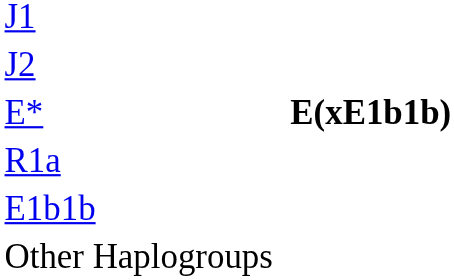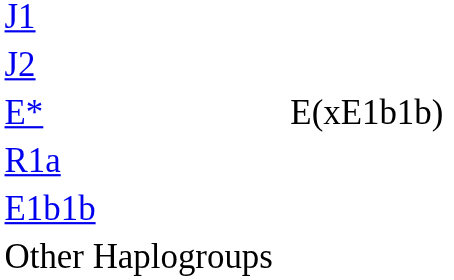(371, 112) bold -> (367, 112) normal
